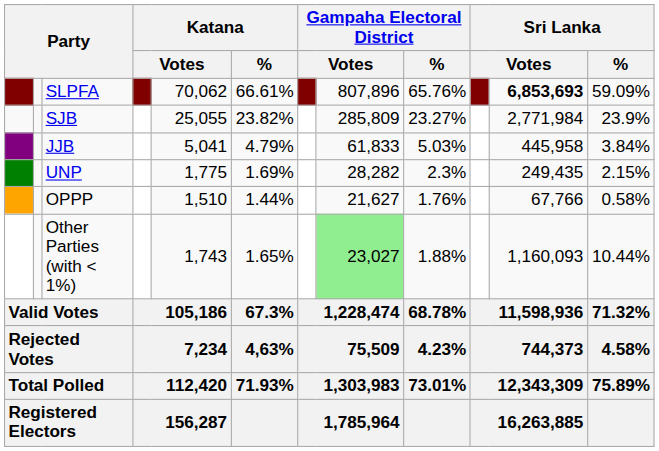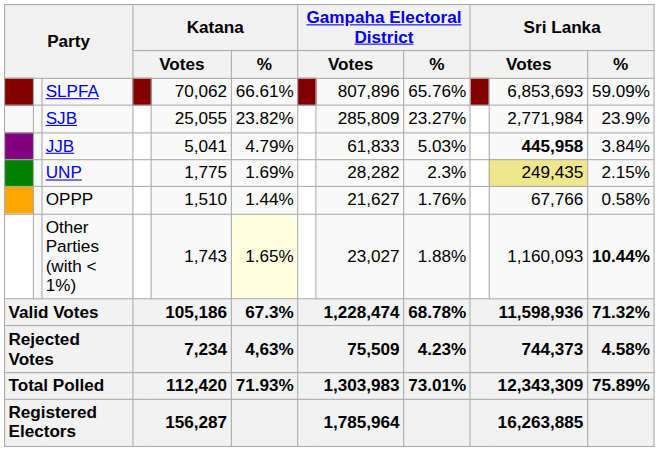(545, 91) bold -> (545, 91) normal
(552, 145) normal -> (552, 145) bold
(552, 173) no background -> (552, 173) khaki background
(269, 256) no background -> (269, 256) lightyellow background
(373, 256) lightgreen background -> (373, 256) no background
(621, 256) normal -> (621, 256) bold
